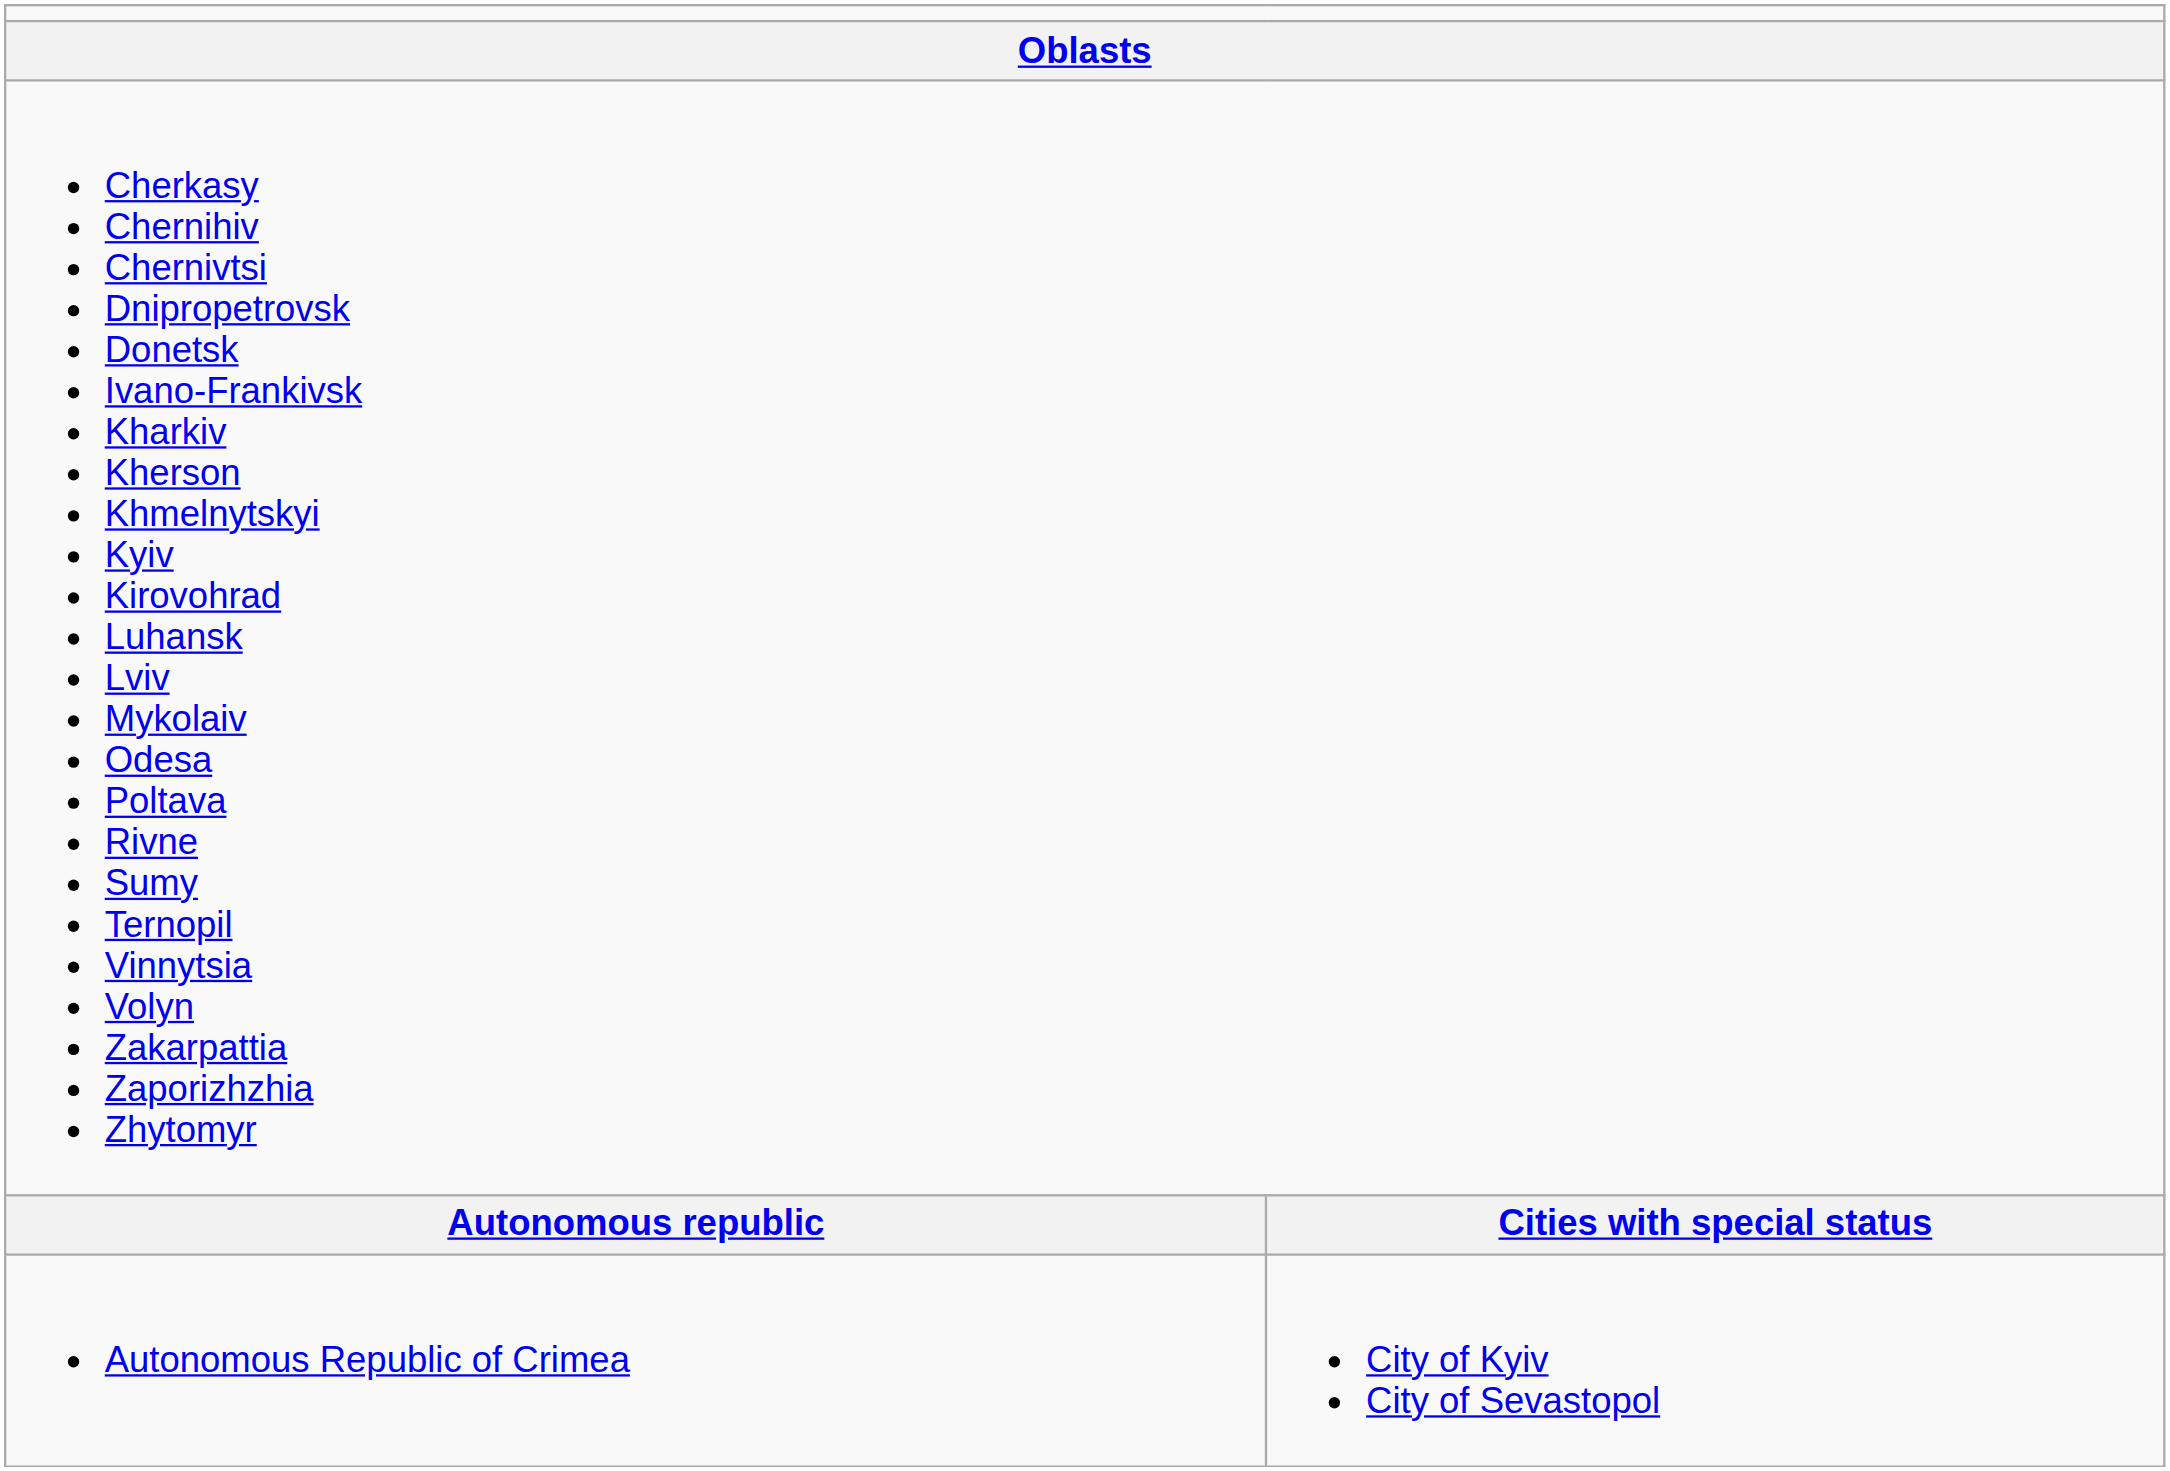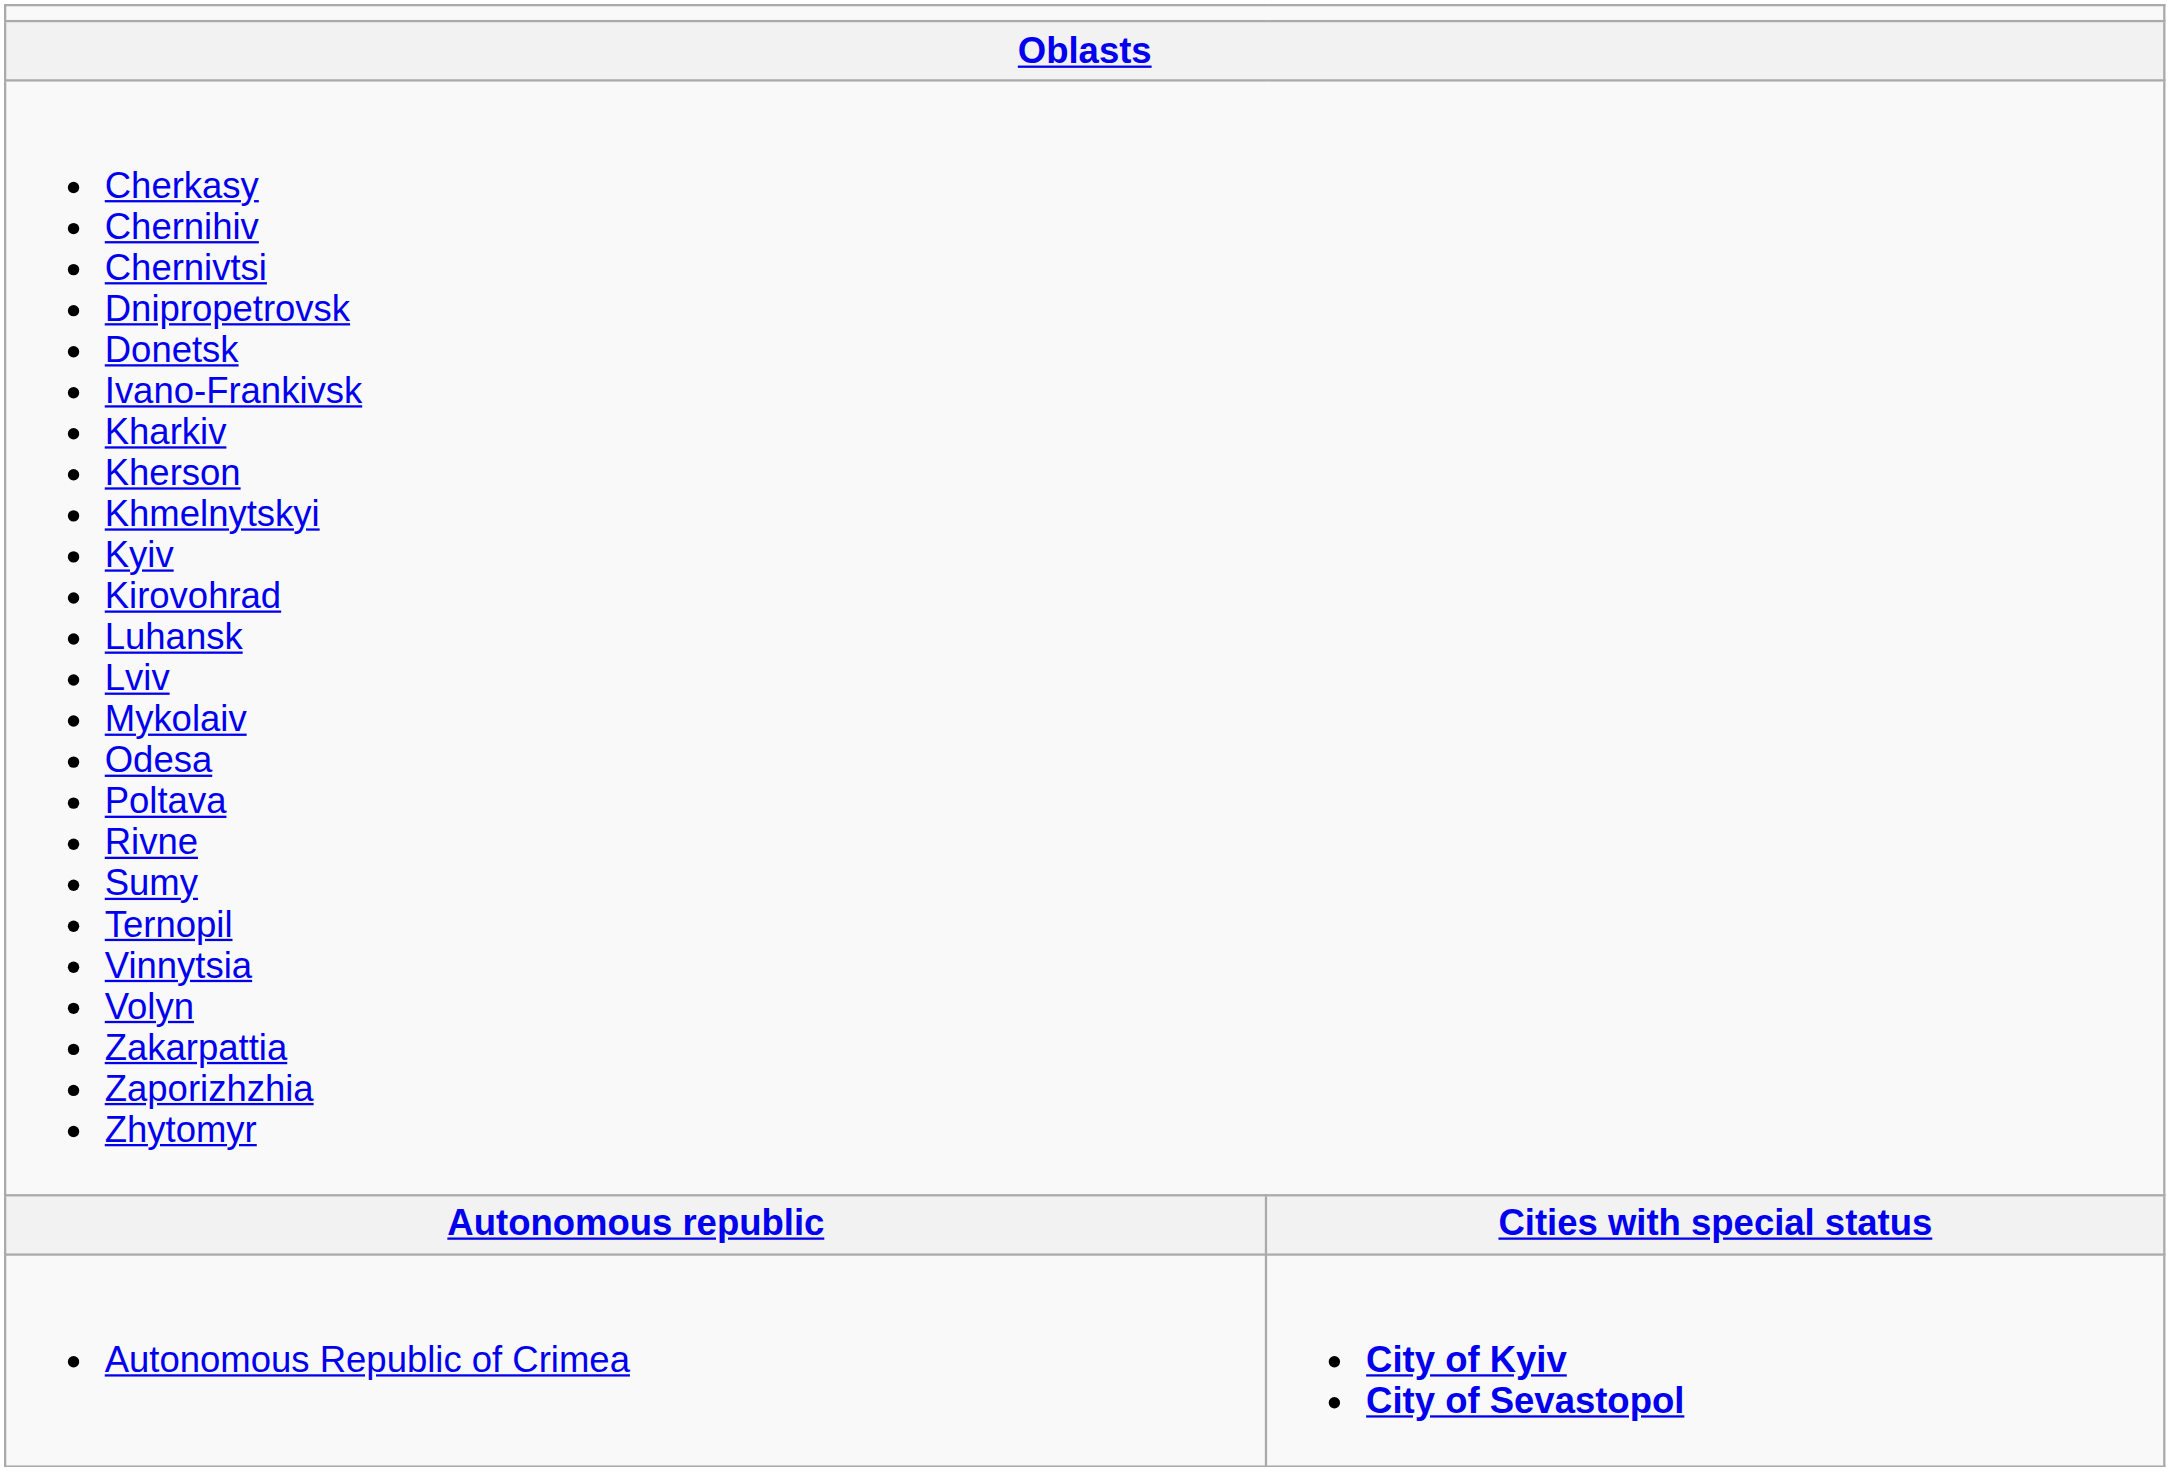(1715, 1380) normal -> (1715, 1380) bold
